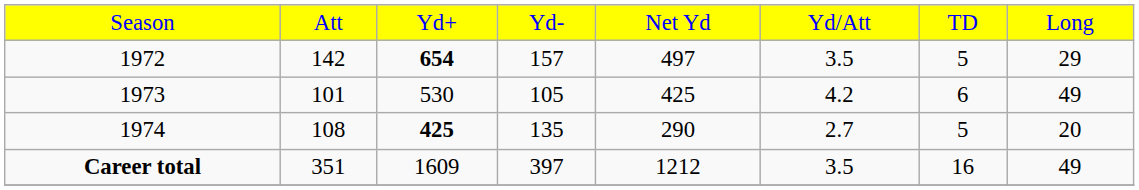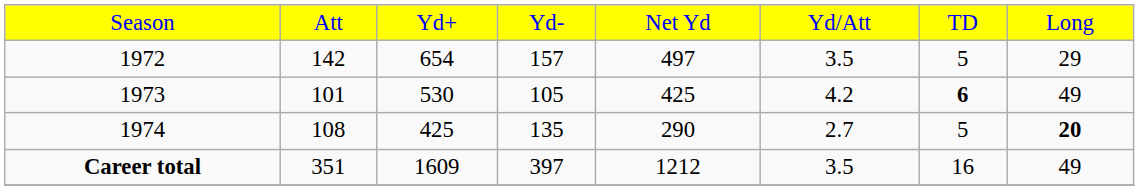(437, 58) bold -> (437, 58) normal
(963, 94) normal -> (963, 94) bold
(437, 130) bold -> (437, 130) normal
(1070, 130) normal -> (1070, 130) bold
